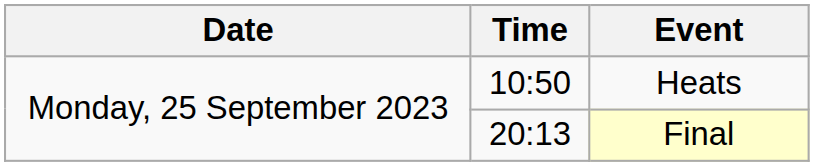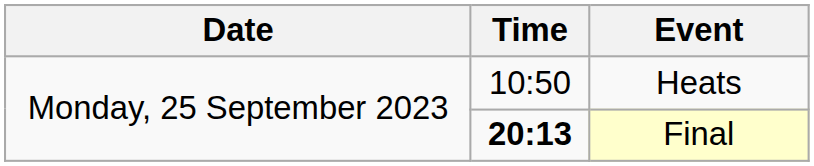(530, 134) normal -> (530, 134) bold
